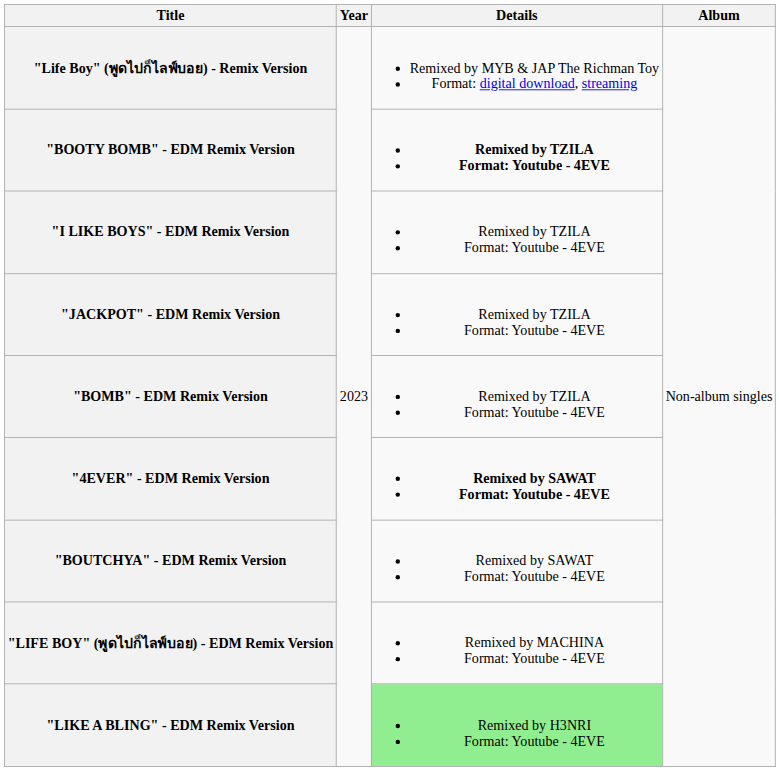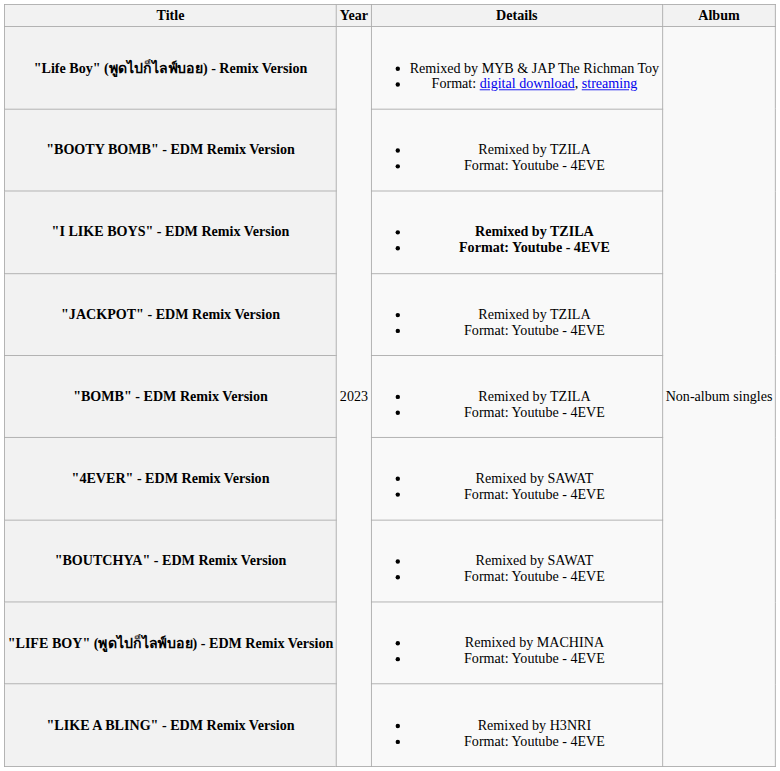(517, 158) bold -> (517, 158) normal
(517, 240) normal -> (517, 240) bold
(517, 487) bold -> (517, 487) normal
(517, 733) lightgreen background -> (517, 733) no background
